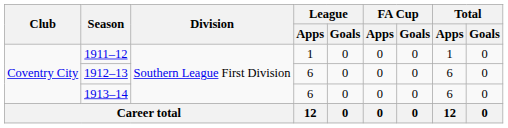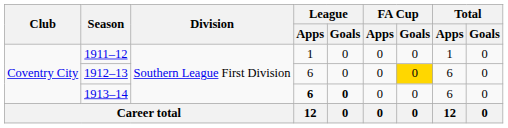(415, 73) no background -> (415, 73) gold background
(310, 93) normal -> (310, 93) bold
(345, 93) normal -> (345, 93) bold
